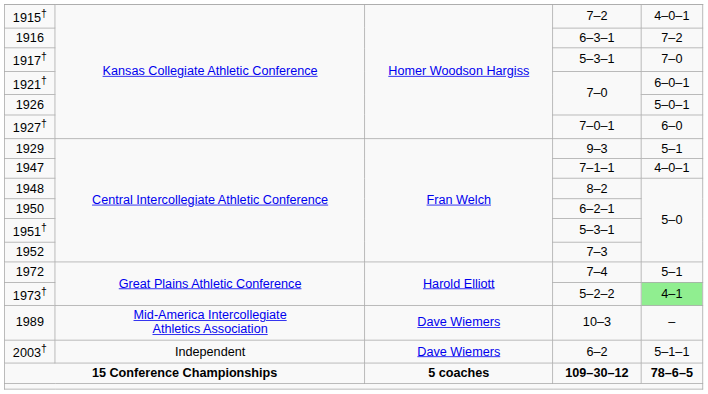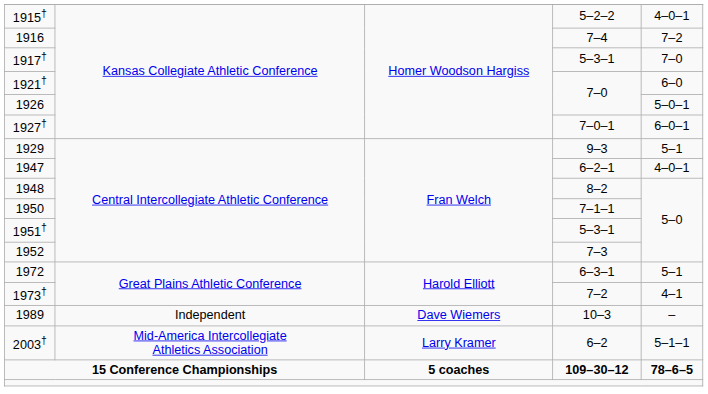(597, 16) 7–2 -> (597, 16) 5–2–2
(597, 37) 6–3–1 -> (597, 37) 7–4
(672, 83) 6–0–1 -> (672, 83) 6–0
(672, 126) 6–0 -> (672, 126) 6–0–1
(597, 168) 7–1–1 -> (597, 168) 6–2–1
(597, 208) 6–2–1 -> (597, 208) 7–1–1
(597, 272) 7–4 -> (597, 272) 6–3–1
(597, 293) 5–2–2 -> (597, 293) 7–2
(672, 293) lightgreen background -> (672, 293) no background
(210, 322) Mid-America Intercollegiate Athletics Association -> (210, 315) Independent
(210, 351) Independent -> (210, 342) Mid-America Intercollegiate Athletics Association
(459, 351) Dave Wiemers -> (459, 342) Larry Kramer
